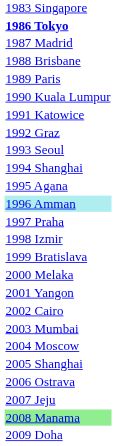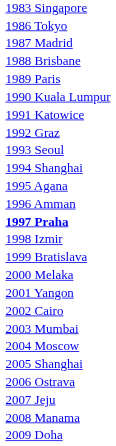(37, 25) bold -> (36, 25) normal
(41, 203) paleturquoise background -> (41, 203) no background
(35, 221) normal -> (37, 221) bold
(43, 417) lightgreen background -> (43, 417) no background
